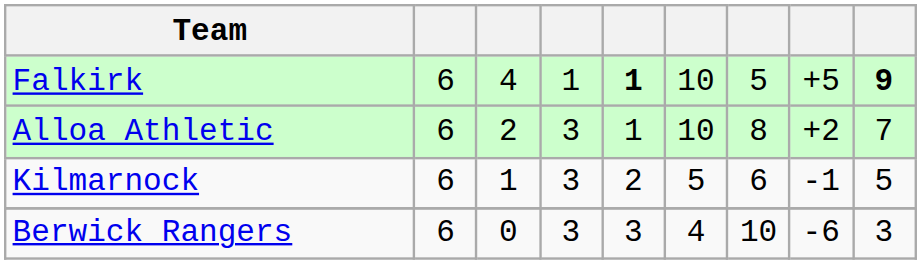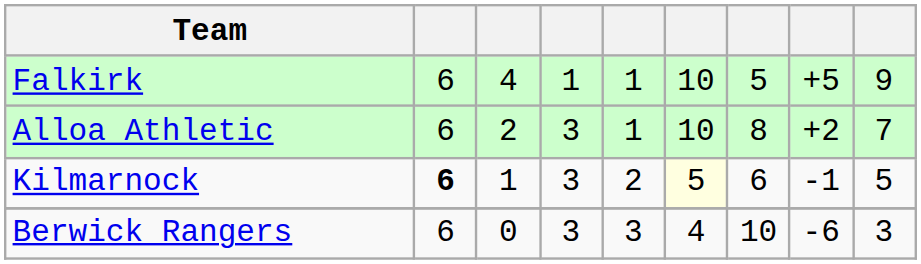(633, 81) bold -> (633, 81) normal
(884, 81) bold -> (884, 81) normal
(446, 182) normal -> (446, 182) bold
(696, 182) no background -> (696, 182) lightyellow background
